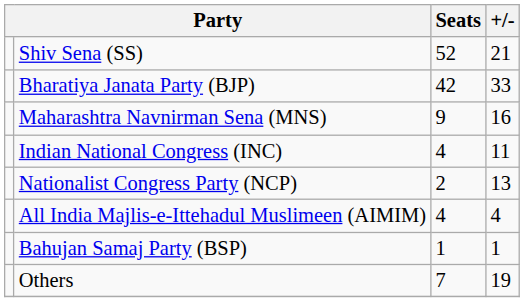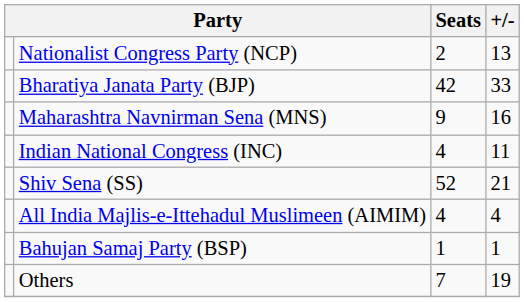rows swapped: (81, 53) <-> (158, 183)
